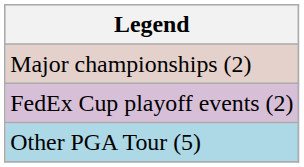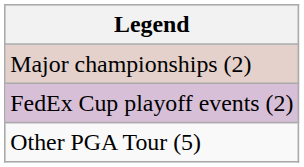(106, 142) lightblue background -> (106, 142) no background
